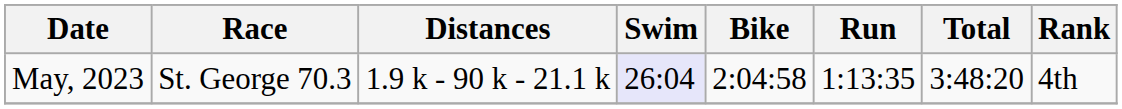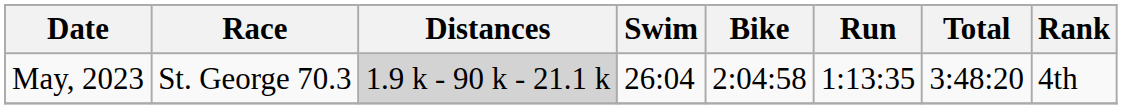(488, 77) no background -> (488, 77) lightgrey background
(659, 77) lavender background -> (659, 77) no background
